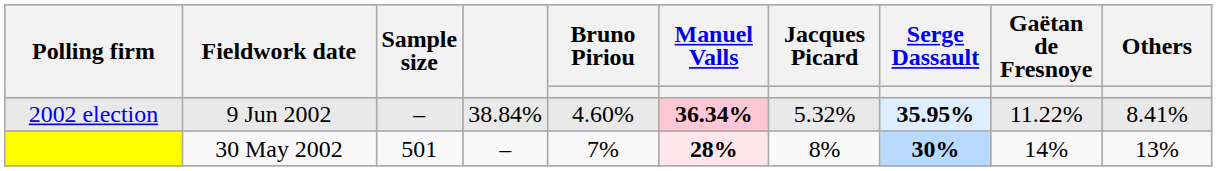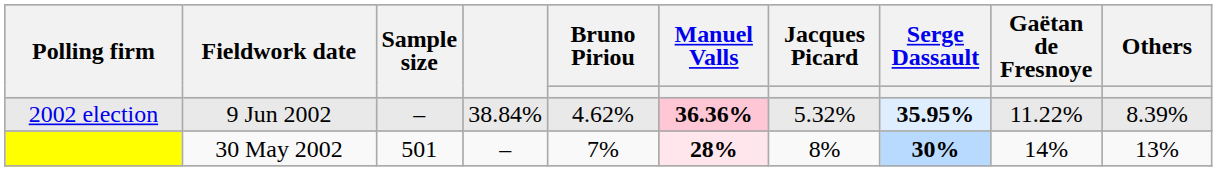(603, 115) 4.60% -> (603, 115) 4.62%
(714, 115) 36.34% -> (714, 115) 36.36%
(1157, 115) 8.41% -> (1157, 115) 8.39%
